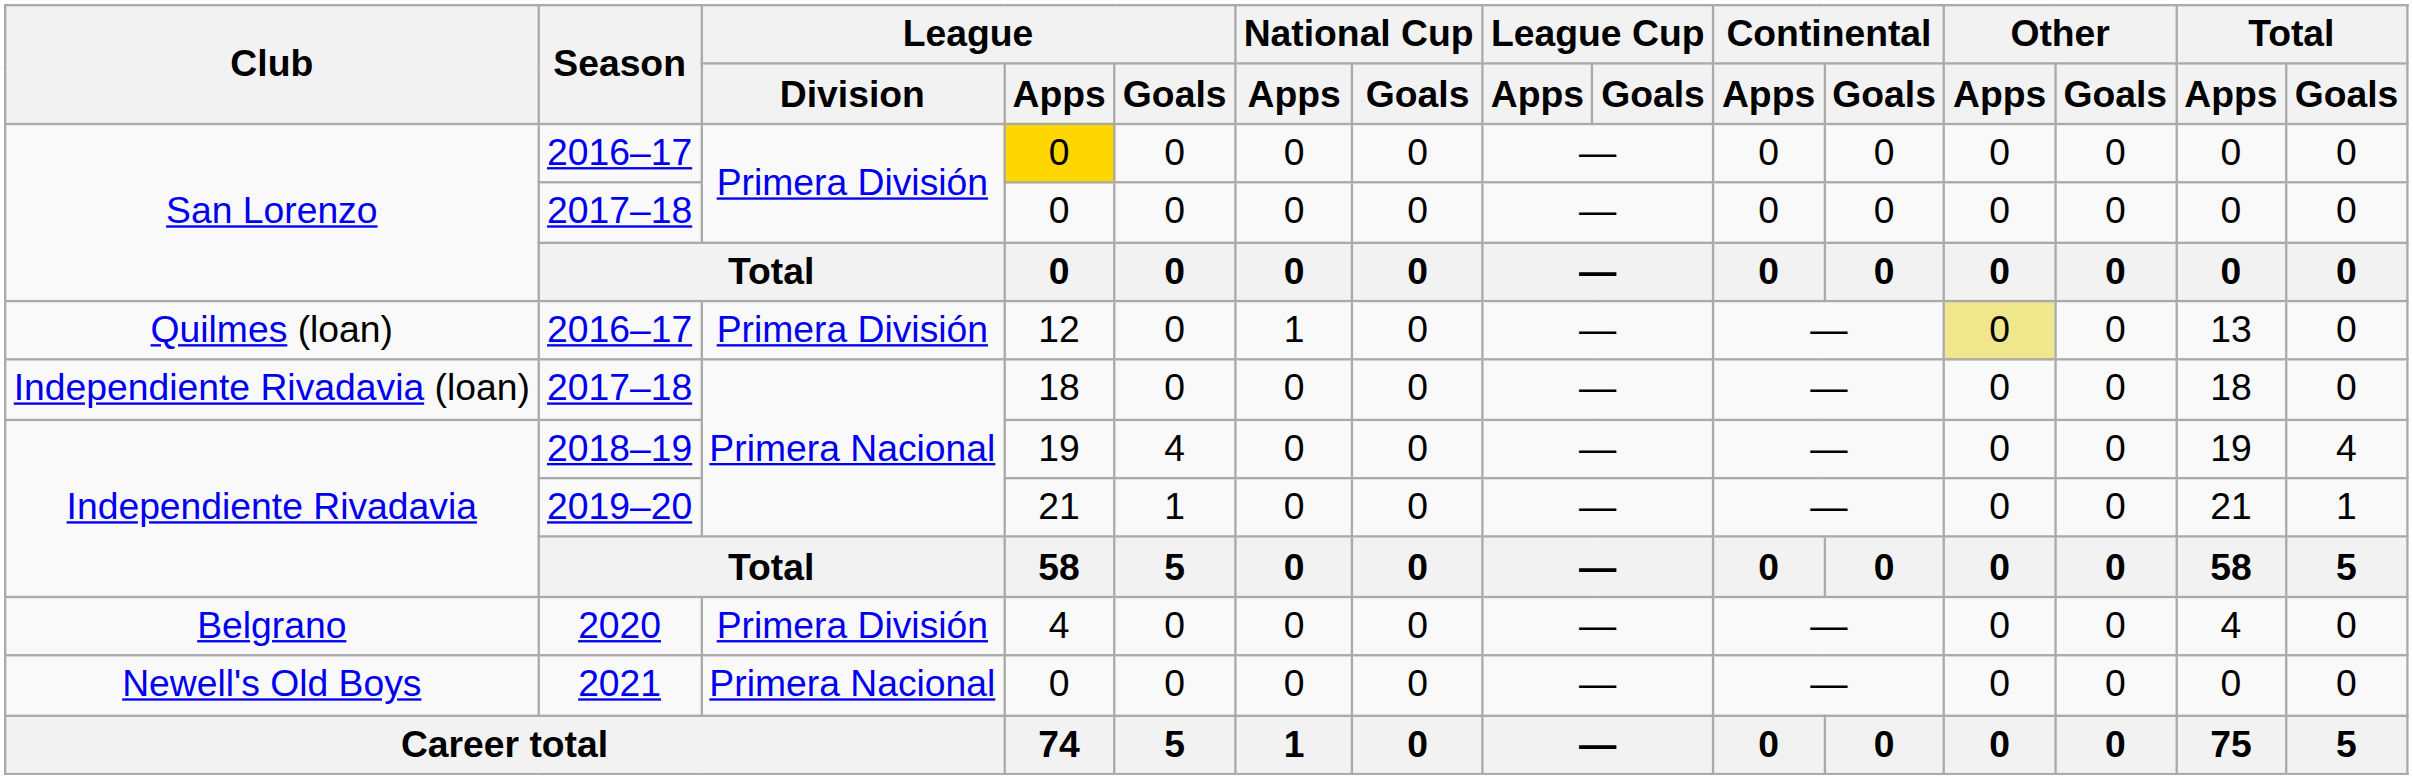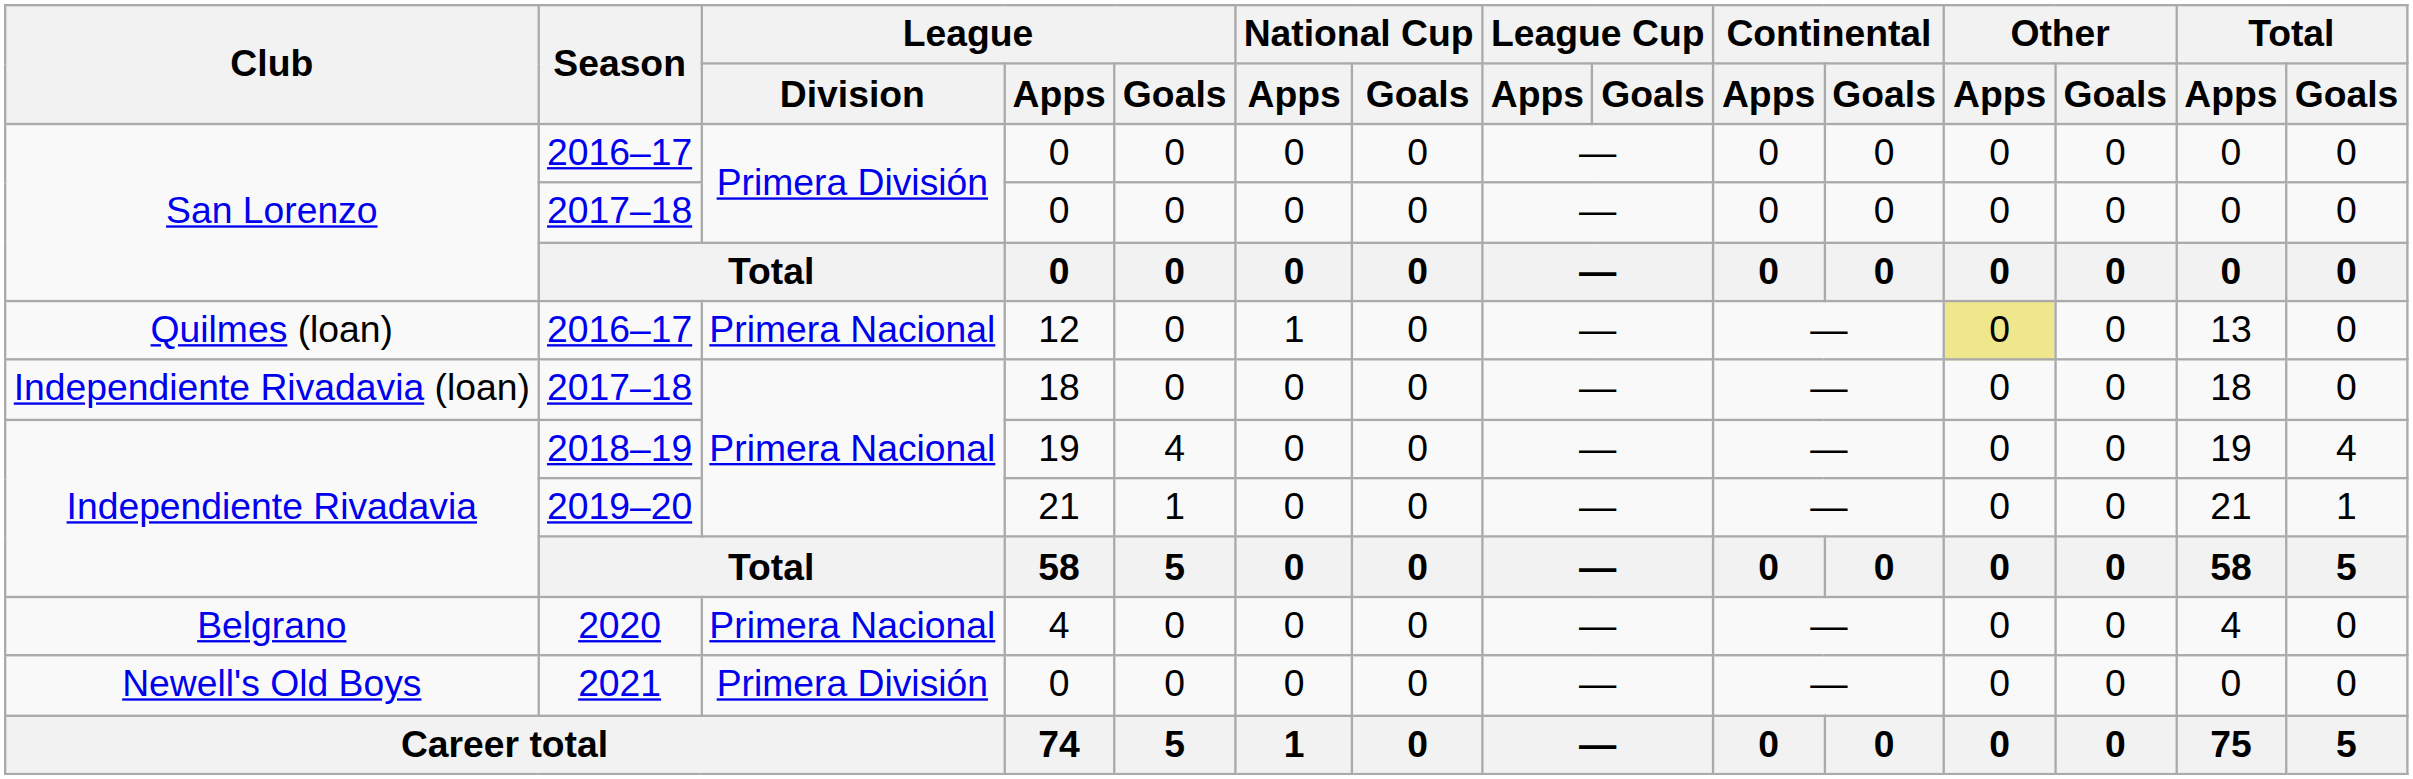(1059, 152) gold background -> (1059, 152) no background
(852, 329) Primera División -> (852, 329) Primera Nacional
(852, 625) Primera División -> (852, 625) Primera Nacional
(852, 684) Primera Nacional -> (852, 684) Primera División
